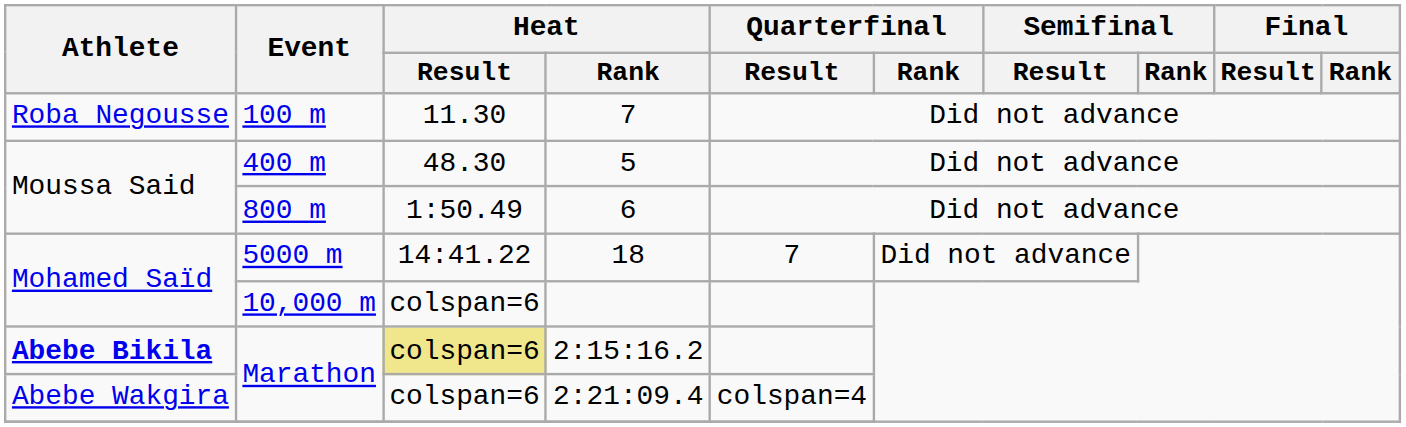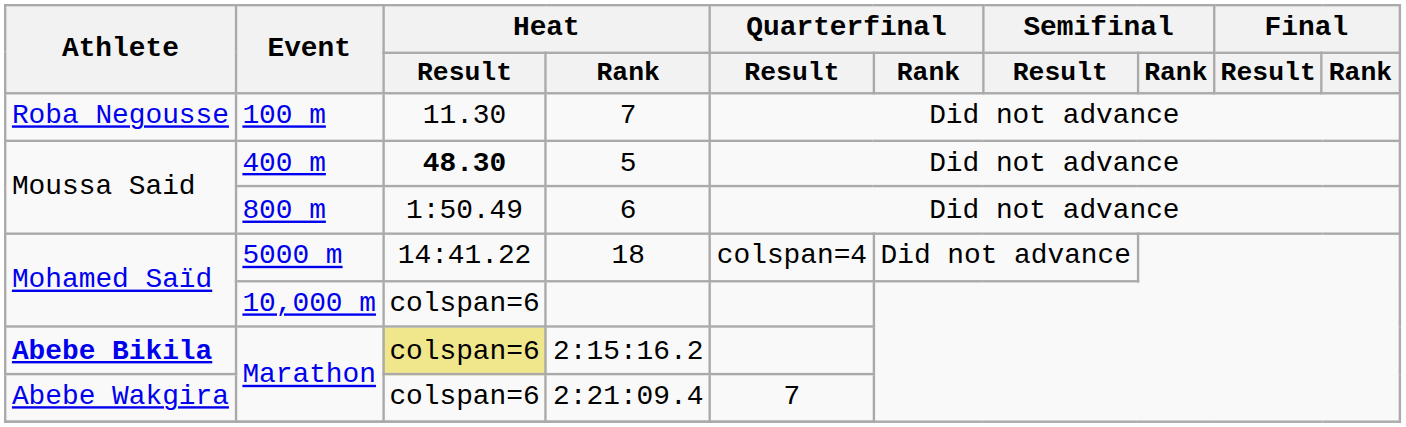(465, 163) normal -> (465, 163) bold
(792, 257) 7 -> (792, 257) colspan=4
(792, 397) colspan=4 -> (792, 397) 7
